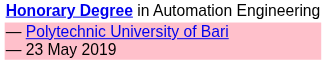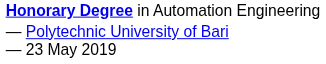(117, 41) pink background -> (117, 41) no background
